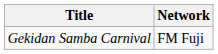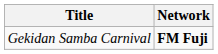(181, 37) normal -> (183, 37) bold
